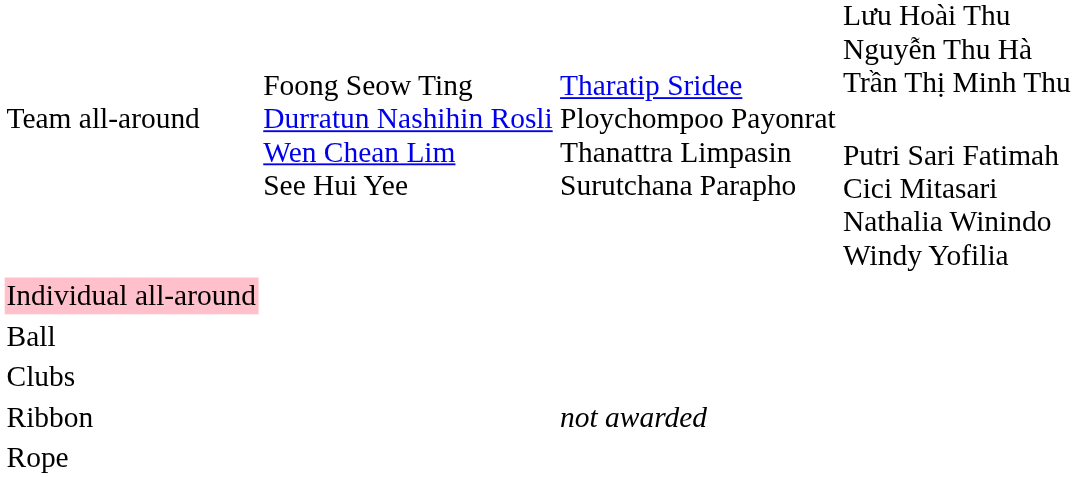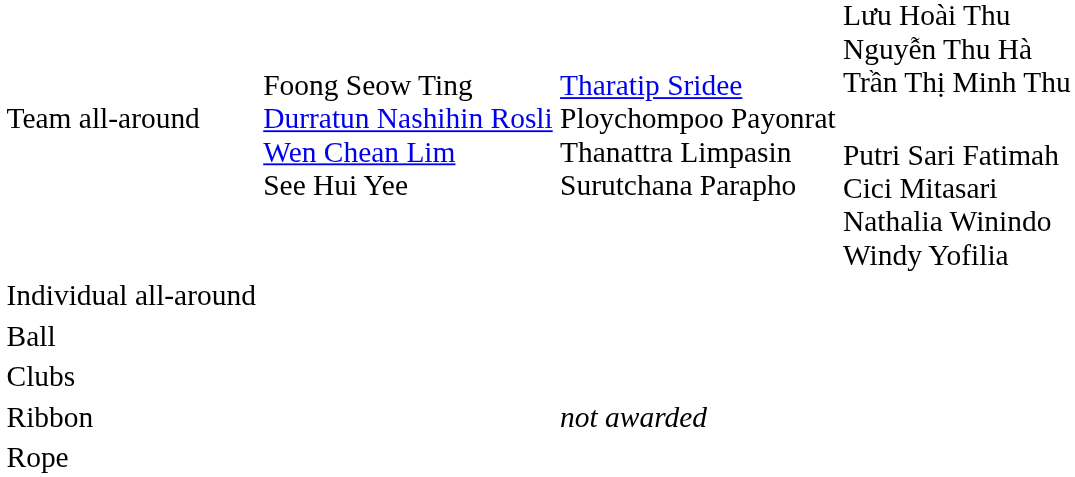(131, 295) pink background -> (131, 295) no background
